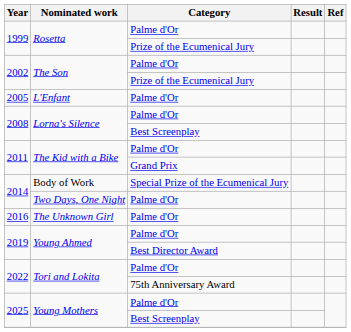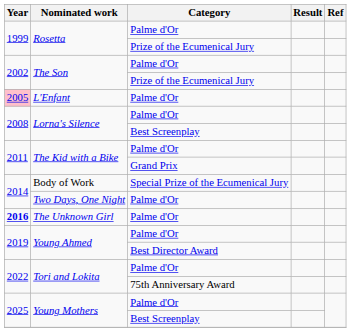(18, 98) no background -> (18, 98) pink background
(18, 217) normal -> (18, 217) bold
